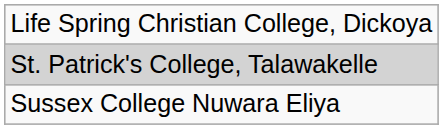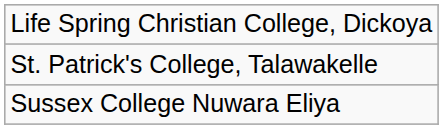(194, 64) lightgrey background -> (194, 64) no background
